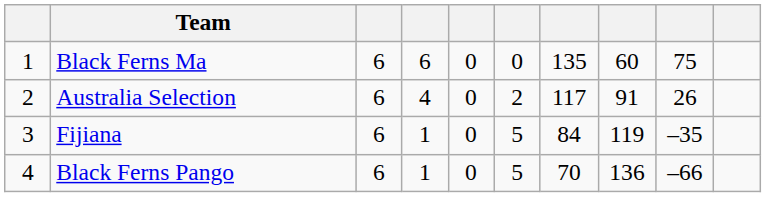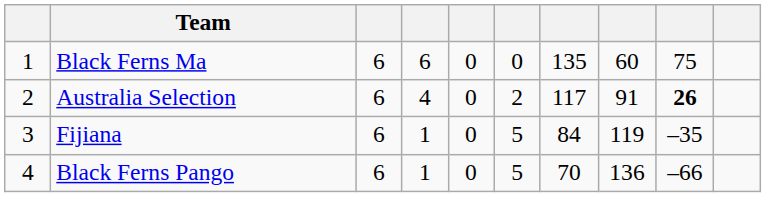(685, 97) normal -> (685, 97) bold
